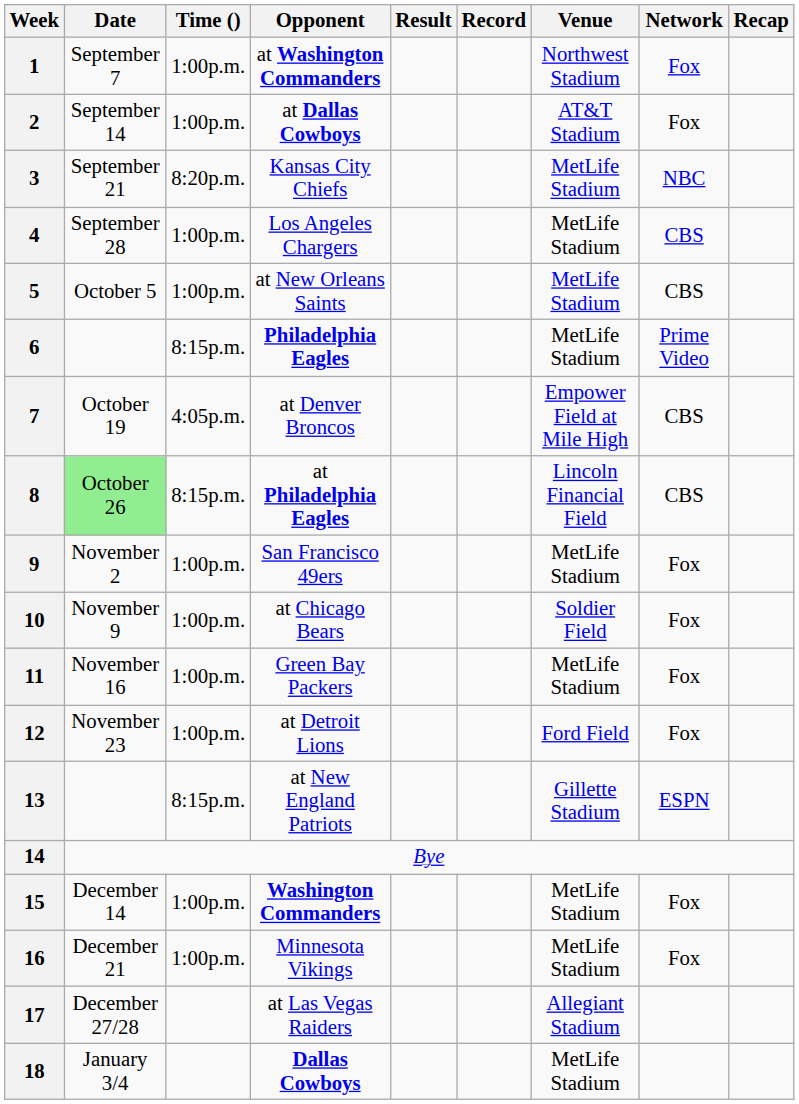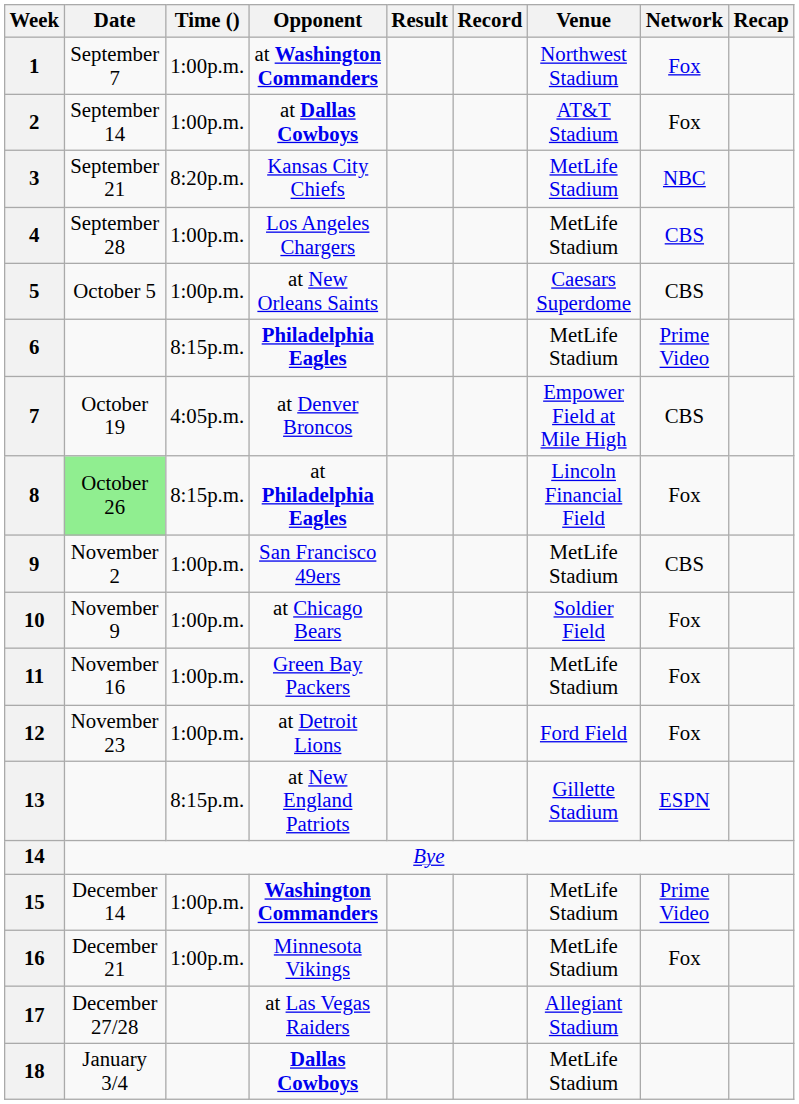(585, 291) MetLife Stadium -> (584, 291) Caesars Superdome
(684, 495) CBS -> (684, 495) Fox
(684, 563) Fox -> (684, 563) CBS
(684, 901) Fox -> (684, 901) Prime Video
